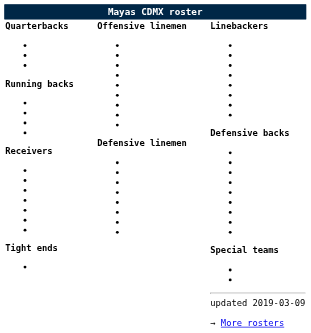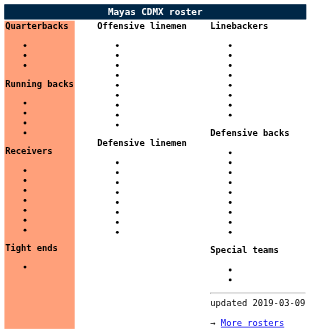(39, 147) no background -> (39, 147) lightsalmon background
